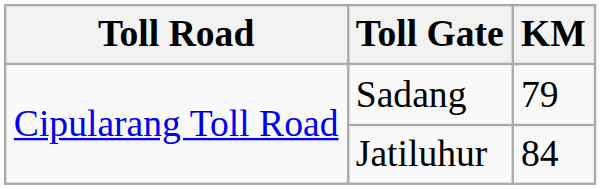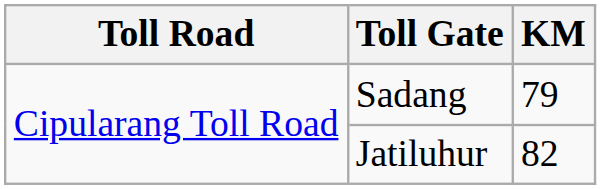(540, 153) 84 -> (540, 153) 82
